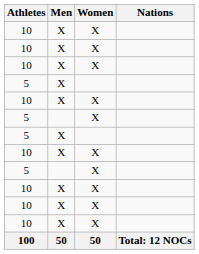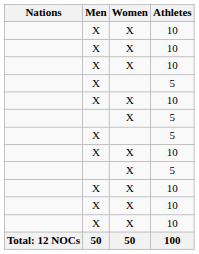columns swapped: (155, 13) <-> (26, 13)
